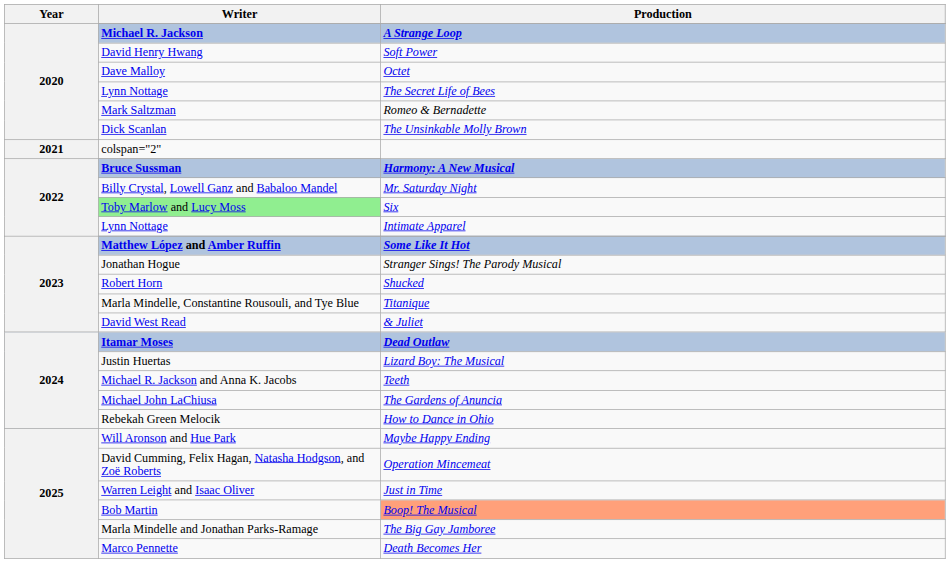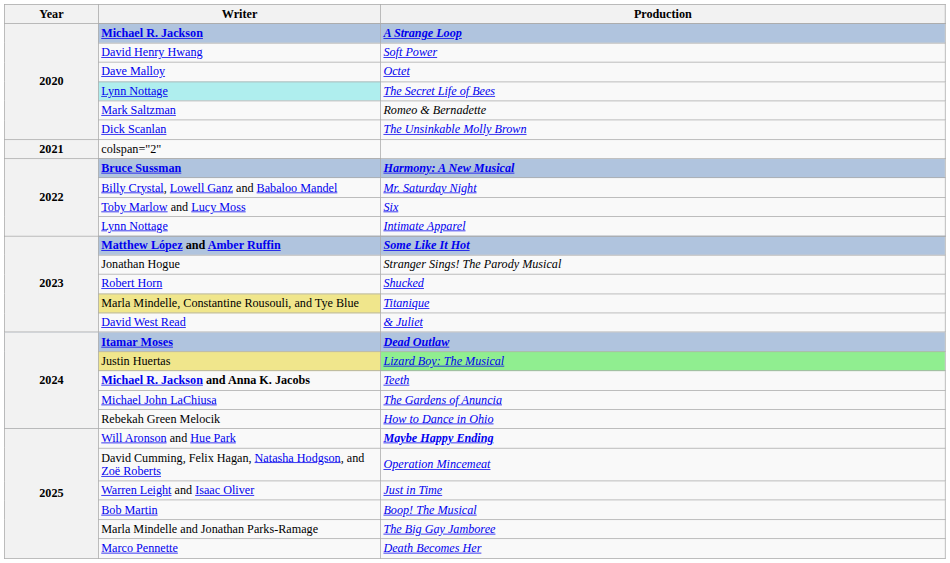(135, 91) no background -> (135, 91) paleturquoise background
(173, 206) lightgreen background -> (173, 206) no background
(230, 303) no background -> (230, 303) khaki background
(136, 361) no background -> (136, 361) khaki background
(444, 361) no background -> (444, 361) lightgreen background
(199, 380) normal -> (206, 380) bold
(437, 438) normal -> (439, 438) bold
(430, 509) lightsalmon background -> (430, 509) no background
